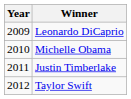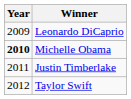(18, 49) normal -> (18, 49) bold
